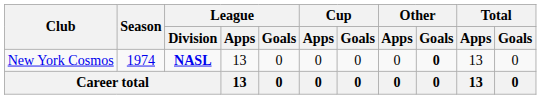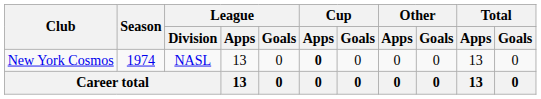(193, 60) bold -> (193, 60) normal
(318, 60) normal -> (318, 60) bold
(436, 60) bold -> (436, 60) normal
